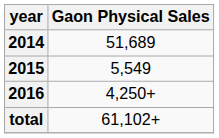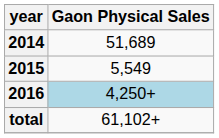(131, 94) no background -> (131, 94) lightblue background
